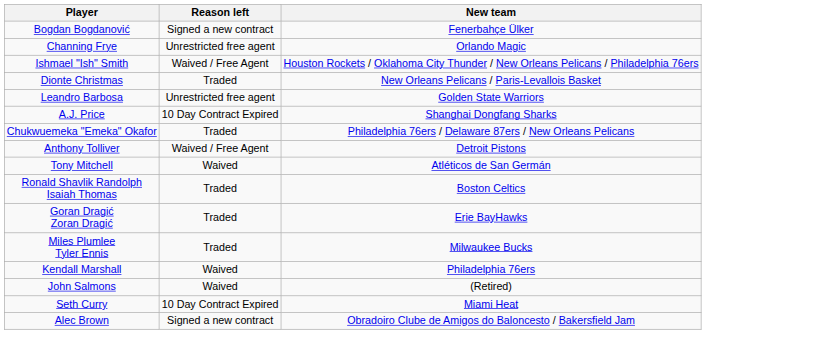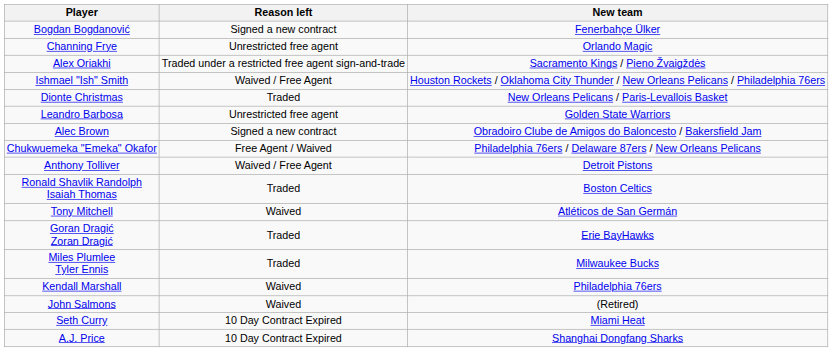+ row: (82, 64)
rows swapped: (82, 321) <-> (82, 115)
(220, 132) Traded -> (283, 149) Free Agent / Waived
rows swapped: (82, 166) <-> (82, 189)
